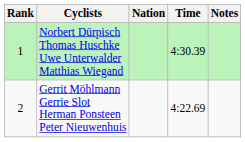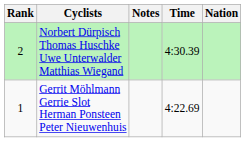columns swapped: (149, 13) <-> (224, 13)
(20, 51) 1 -> (20, 51) 2
(20, 108) 2 -> (20, 108) 1
